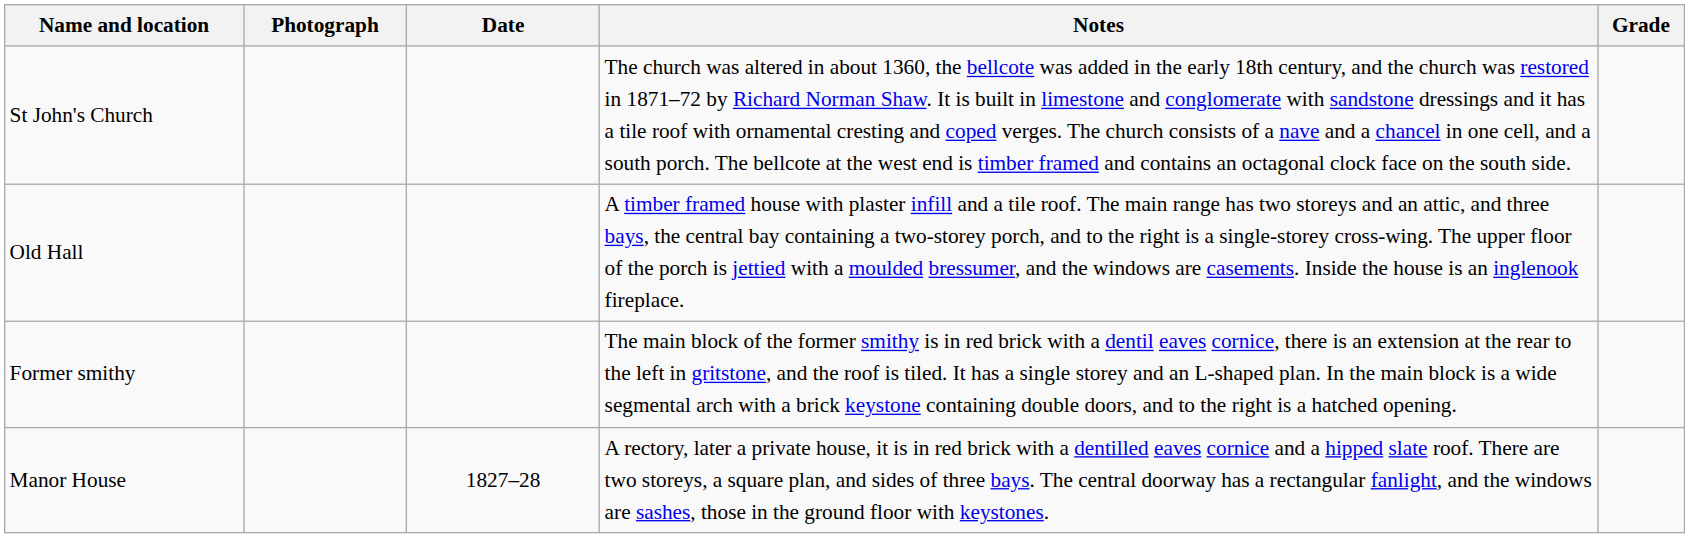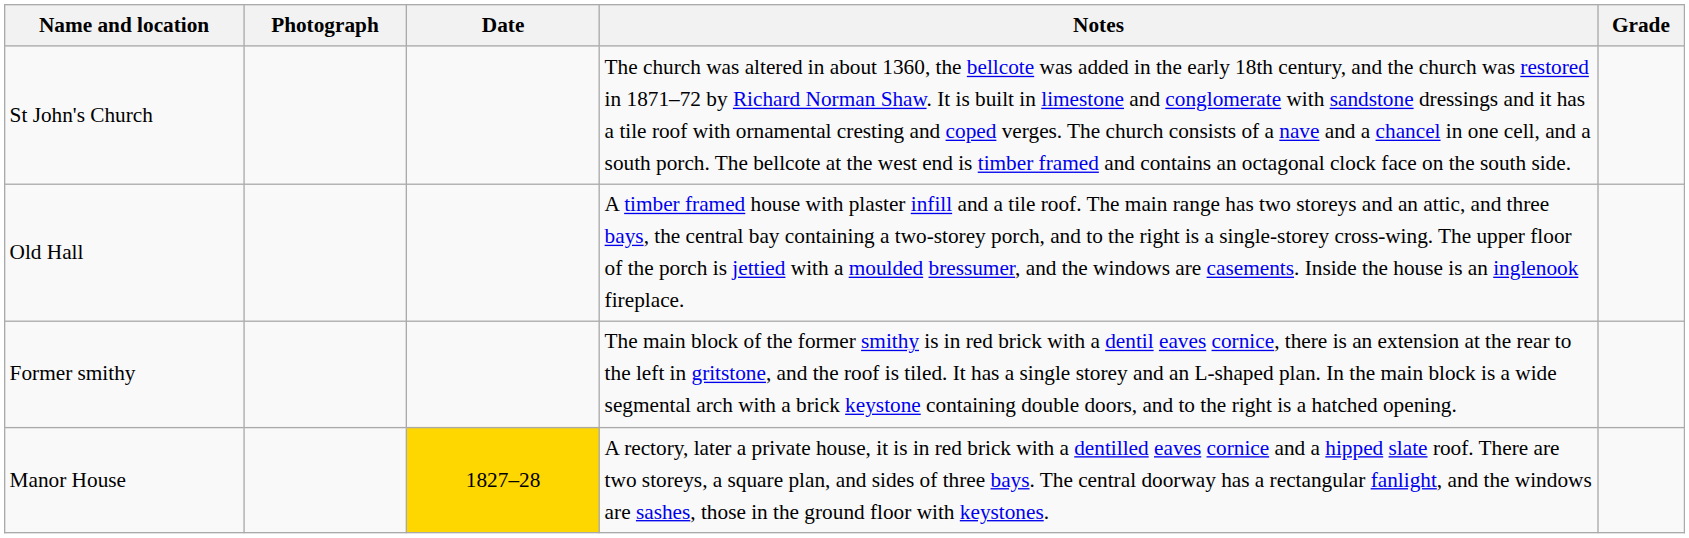(503, 479) no background -> (503, 479) gold background
